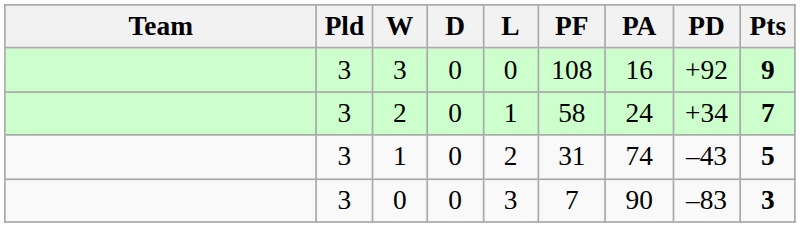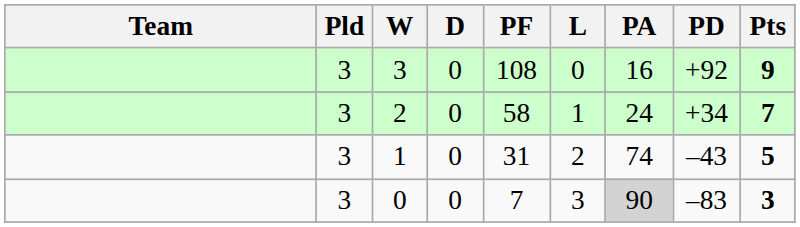columns swapped: (510, 26) <-> (572, 26)
(639, 199) no background -> (639, 199) lightgrey background
